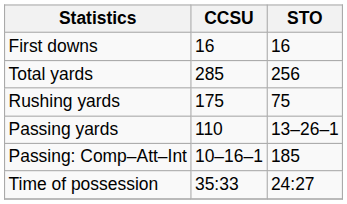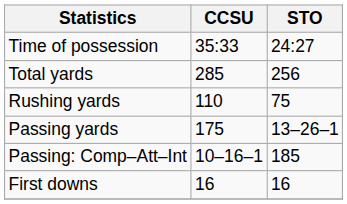rows swapped: (53, 46) <-> (83, 184)
(210, 101) 175 -> (209, 101) 110
(209, 129) 110 -> (210, 129) 175
